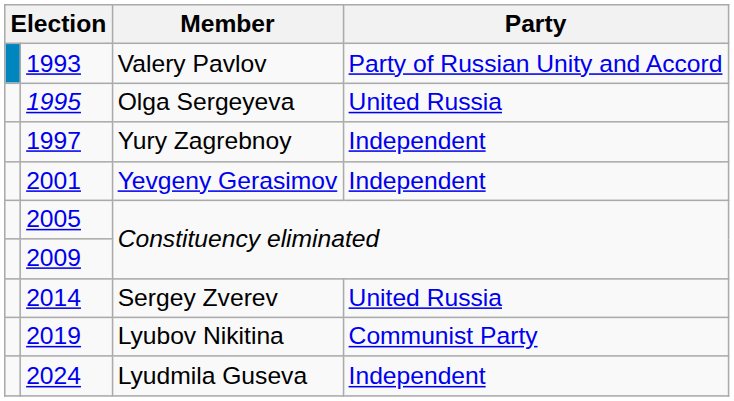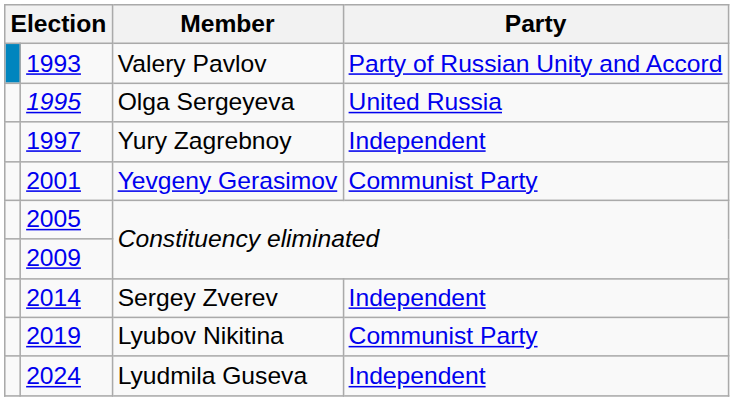(417, 180) Independent -> (443, 180) Communist Party
(425, 297) United Russia -> (417, 297) Independent
